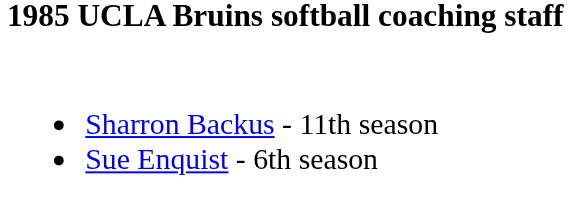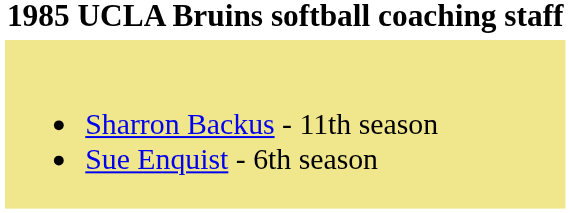(285, 142) no background -> (285, 142) khaki background
